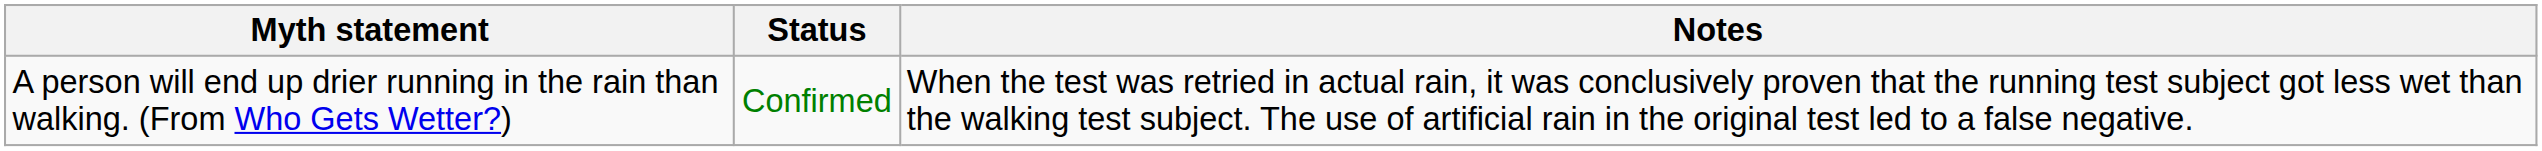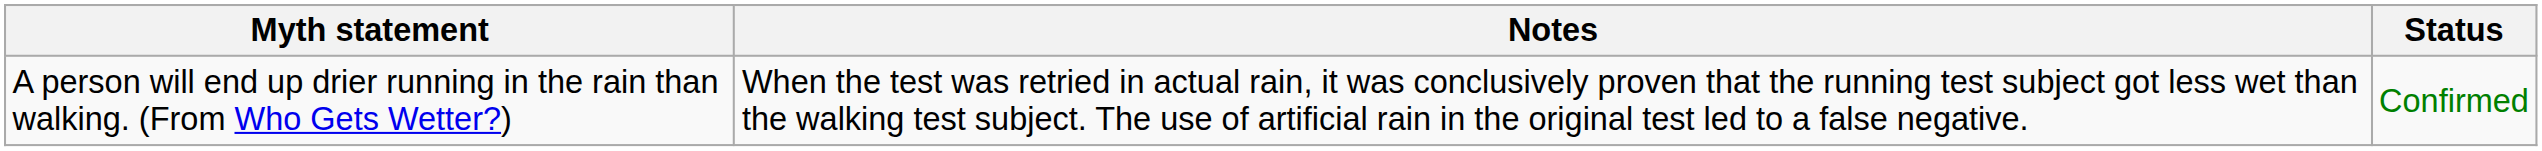columns swapped: (817, 30) <-> (1718, 30)
